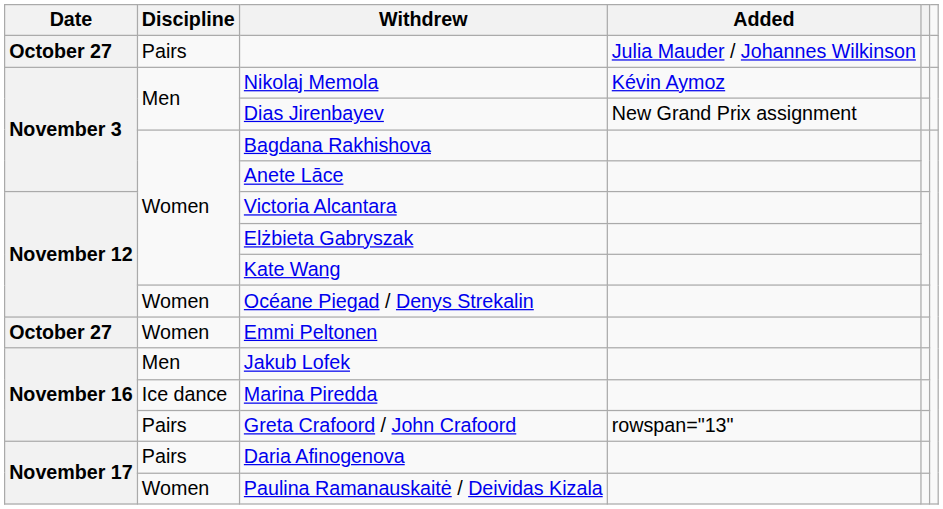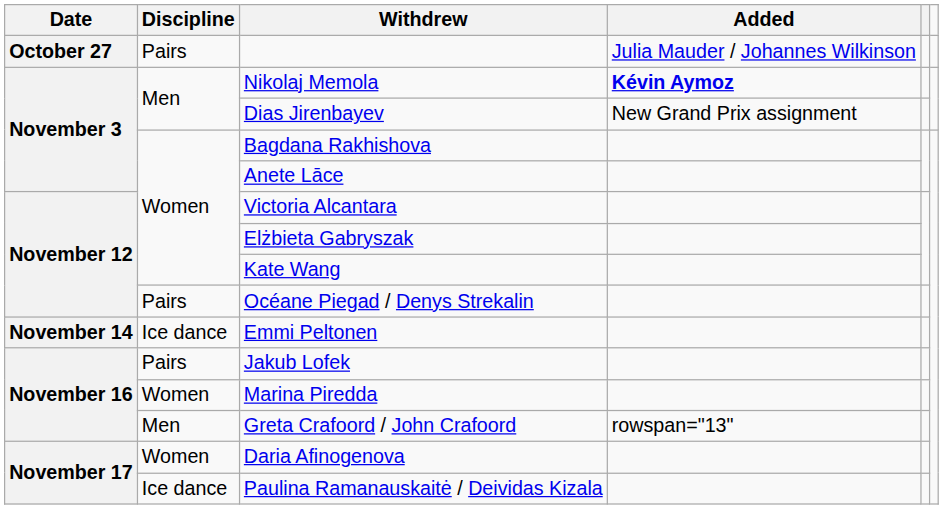(668, 82) normal -> (673, 82) bold
(176, 301) Women -> (164, 301) Pairs
(61, 332) October 27 -> (71, 332) November 14
(176, 332) Women -> (185, 332) Ice dance
(161, 363) Men -> (164, 363) Pairs
(185, 394) Ice dance -> (176, 394) Women
(164, 425) Pairs -> (161, 425) Men
(164, 457) Pairs -> (176, 457) Women
(176, 488) Women -> (185, 488) Ice dance
